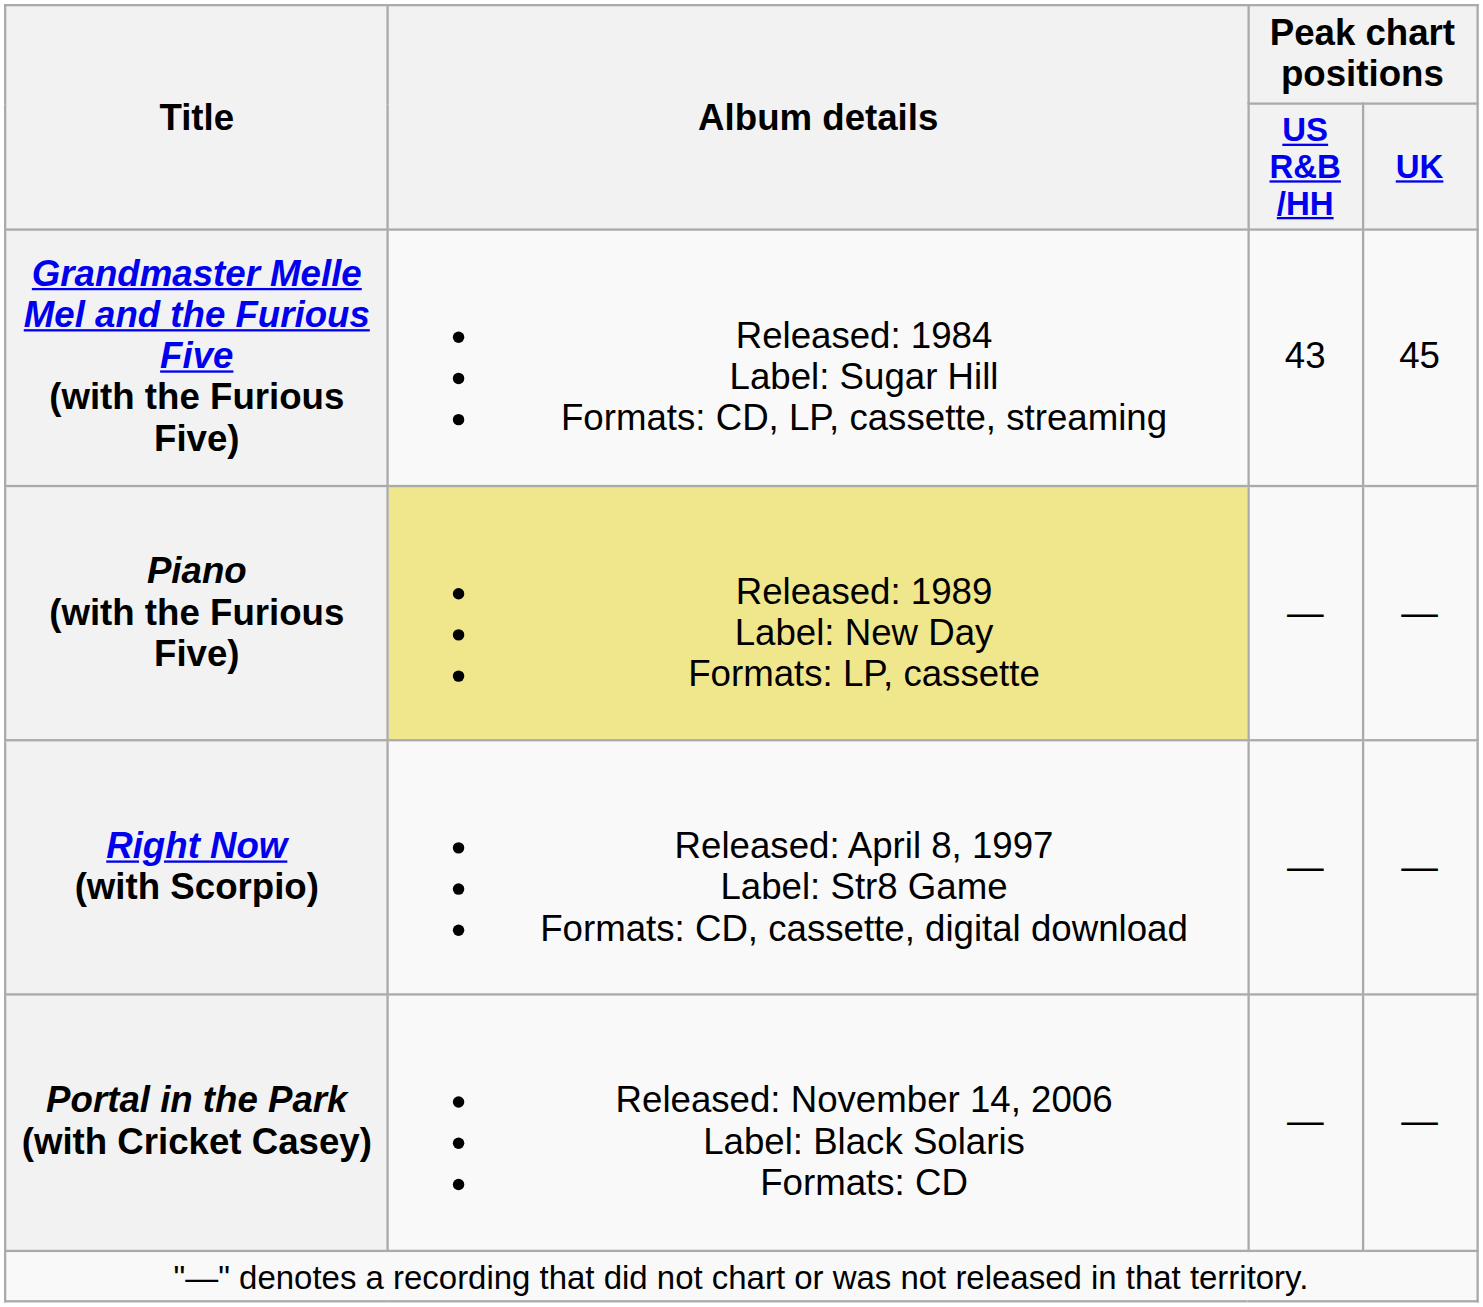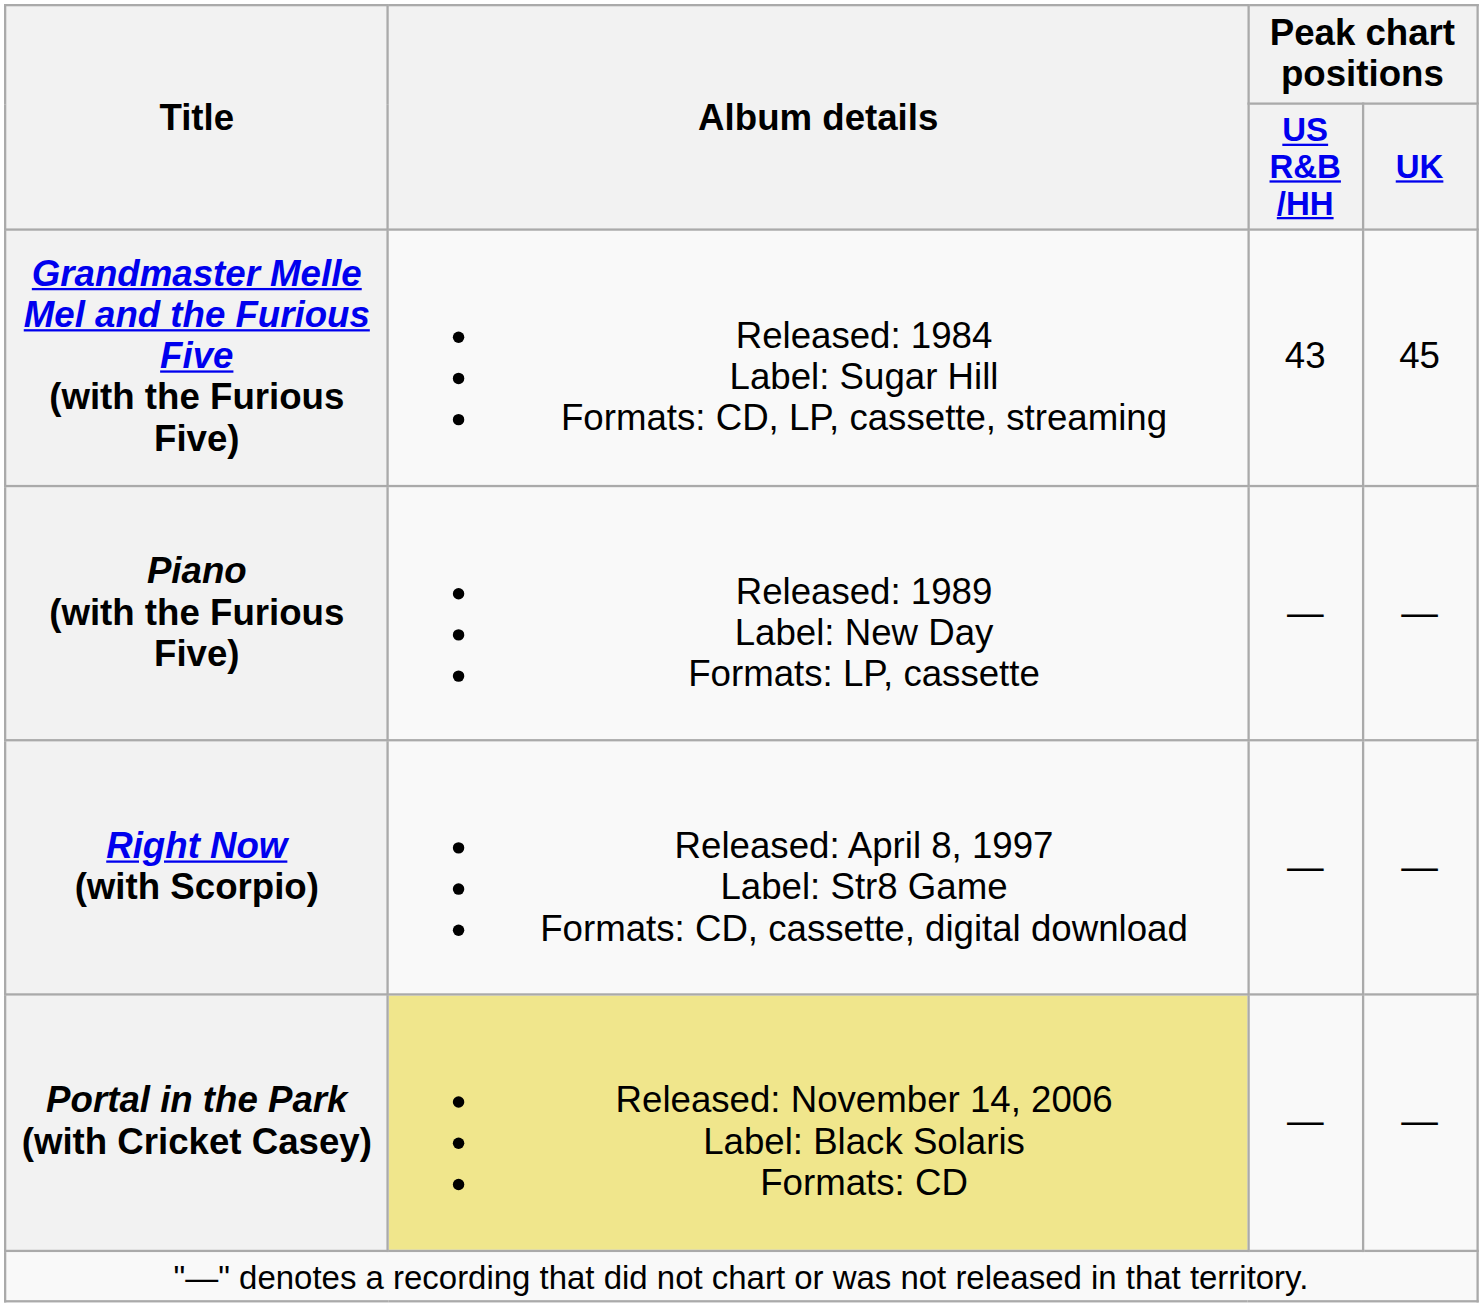(818, 633) khaki background -> (818, 633) no background
(818, 1143) no background -> (818, 1143) khaki background
